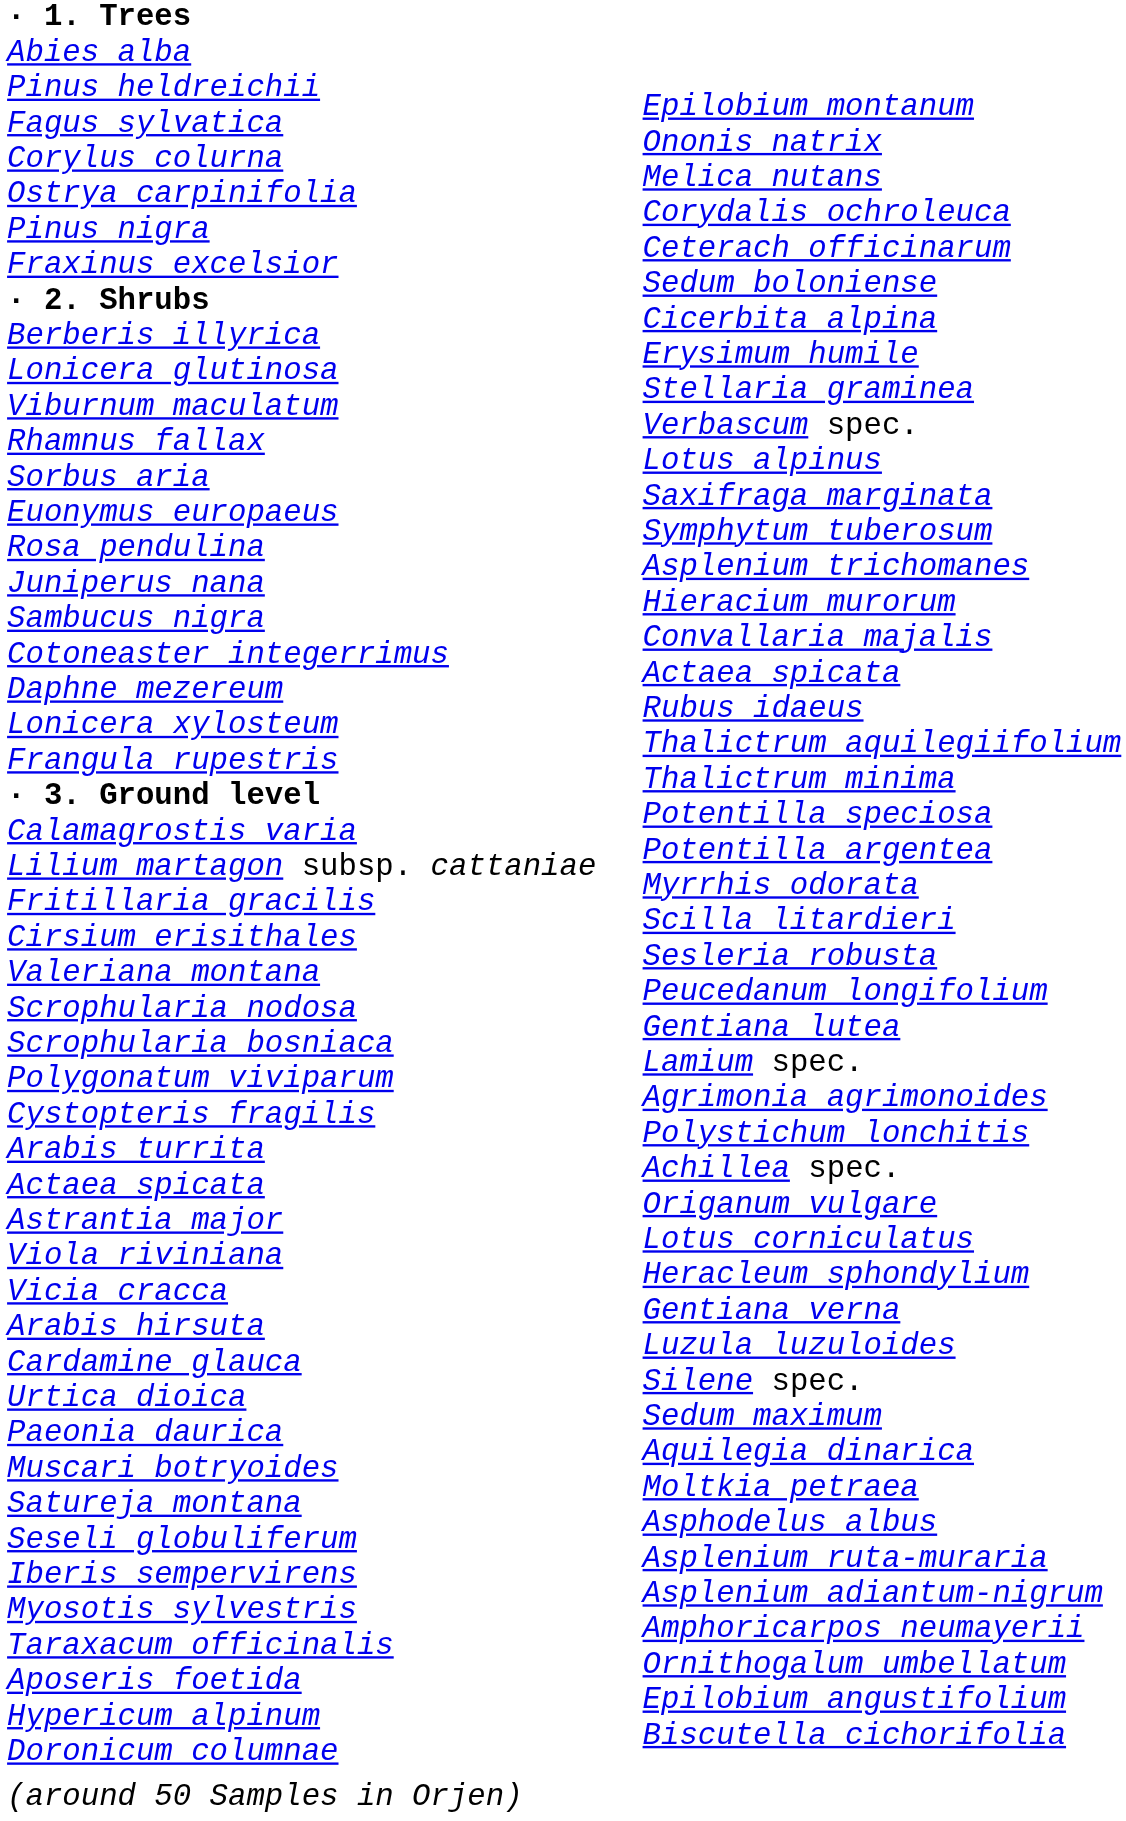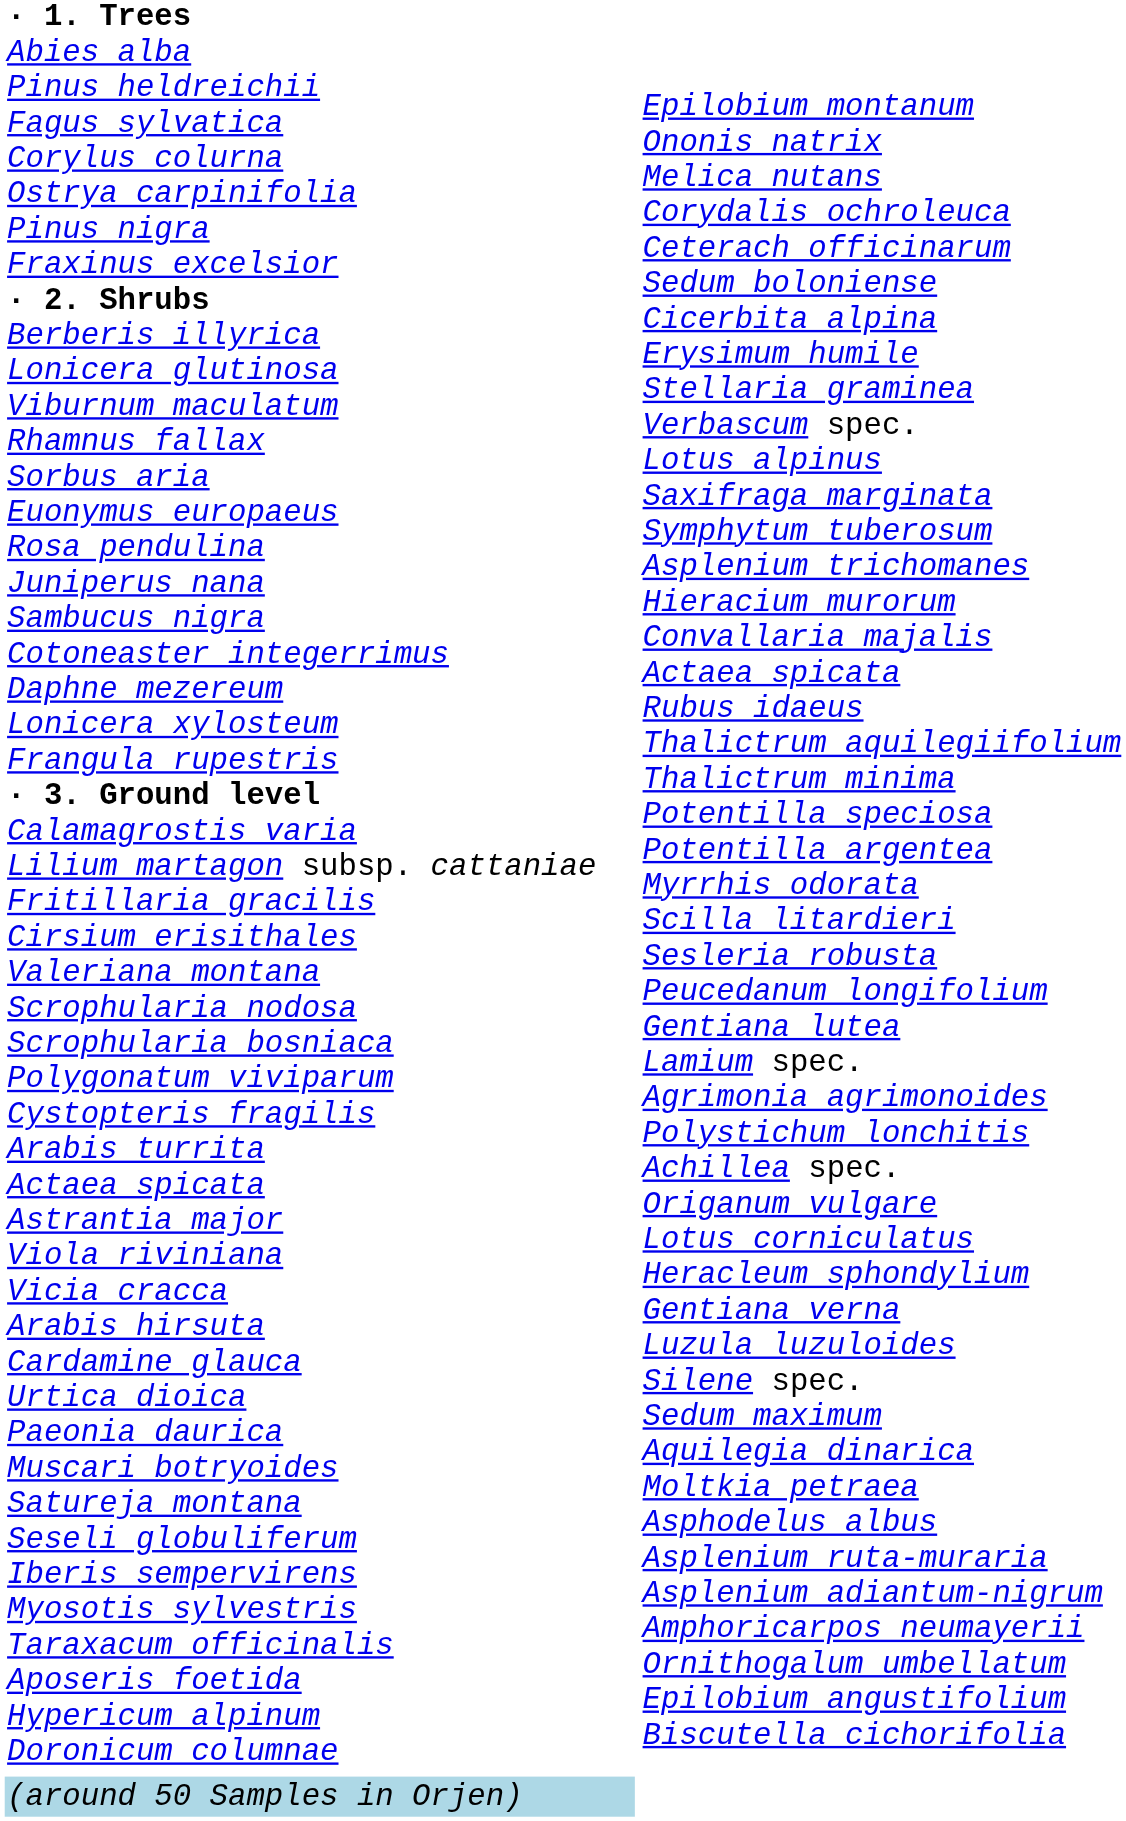(265, 1797) no background -> (265, 1797) lightblue background
